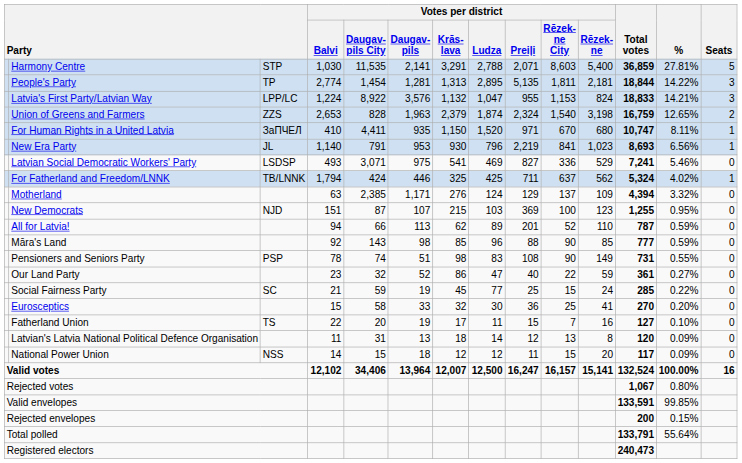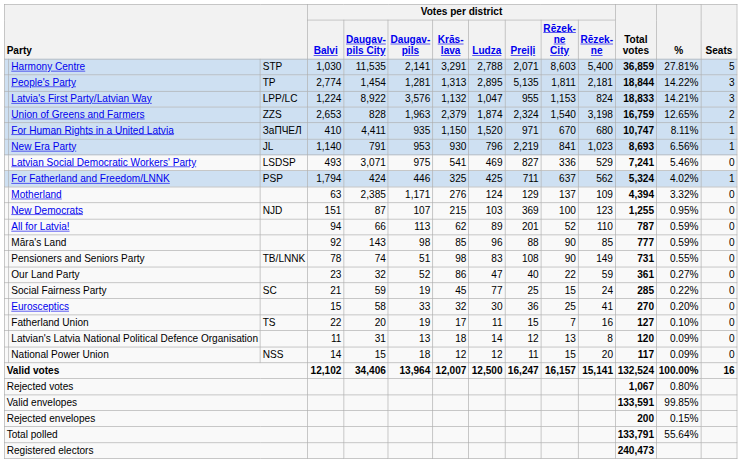(284, 179) TB/LNNK -> (273, 179) PSP
(273, 258) PSP -> (284, 258) TB/LNNK
